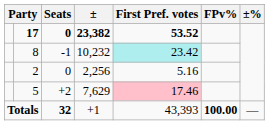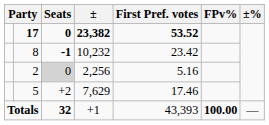(66, 52) normal -> (66, 52) bold
(185, 52) paleturquoise background -> (185, 52) no background
(68, 71) no background -> (68, 71) lightgrey background
(185, 91) pink background -> (185, 91) no background
